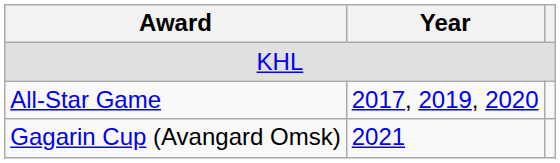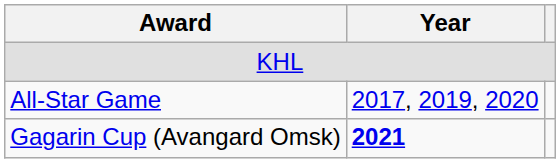(378, 137) normal -> (378, 137) bold
